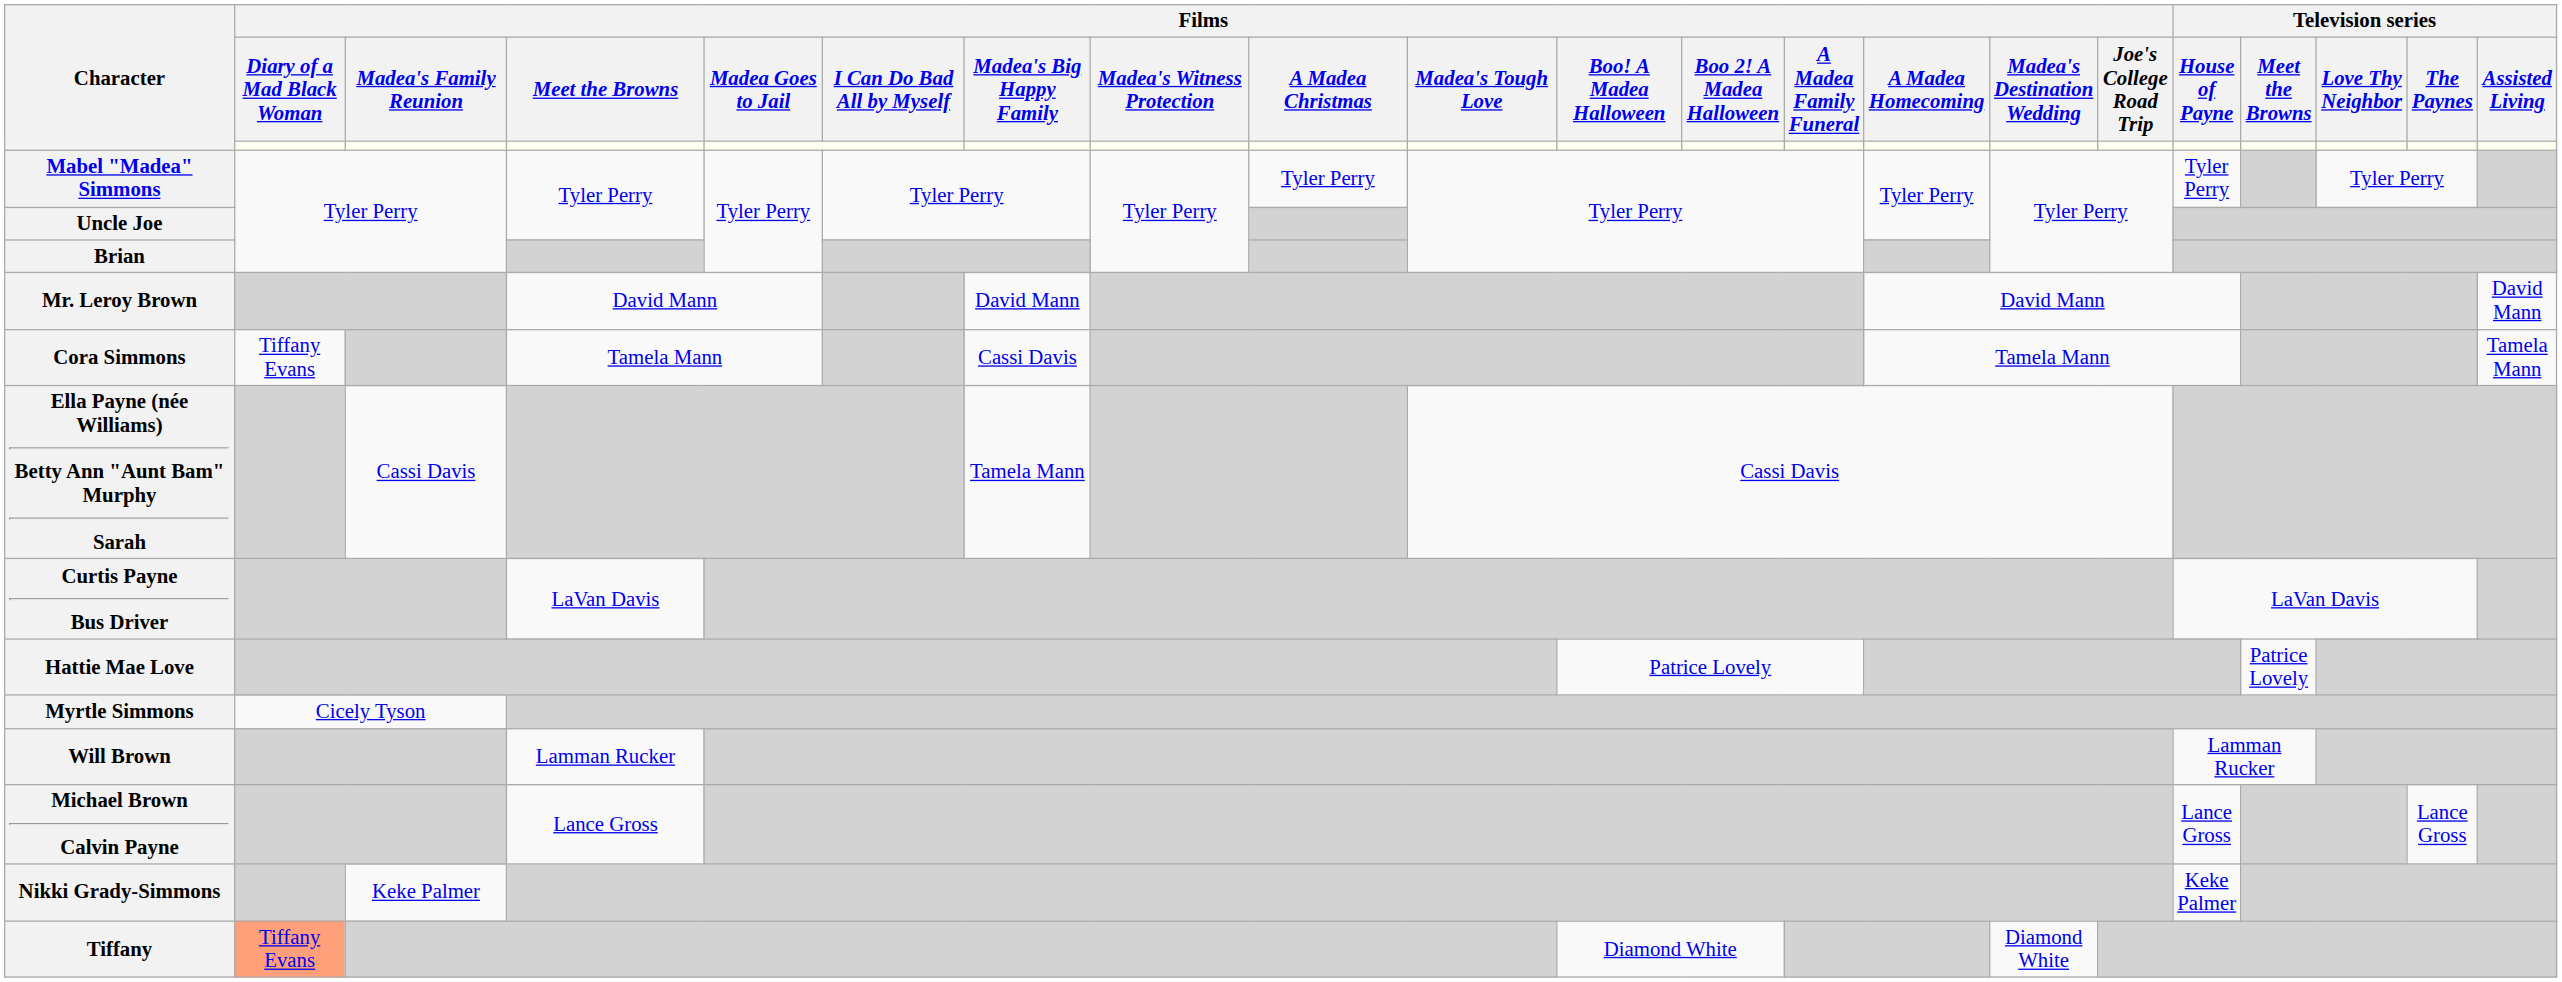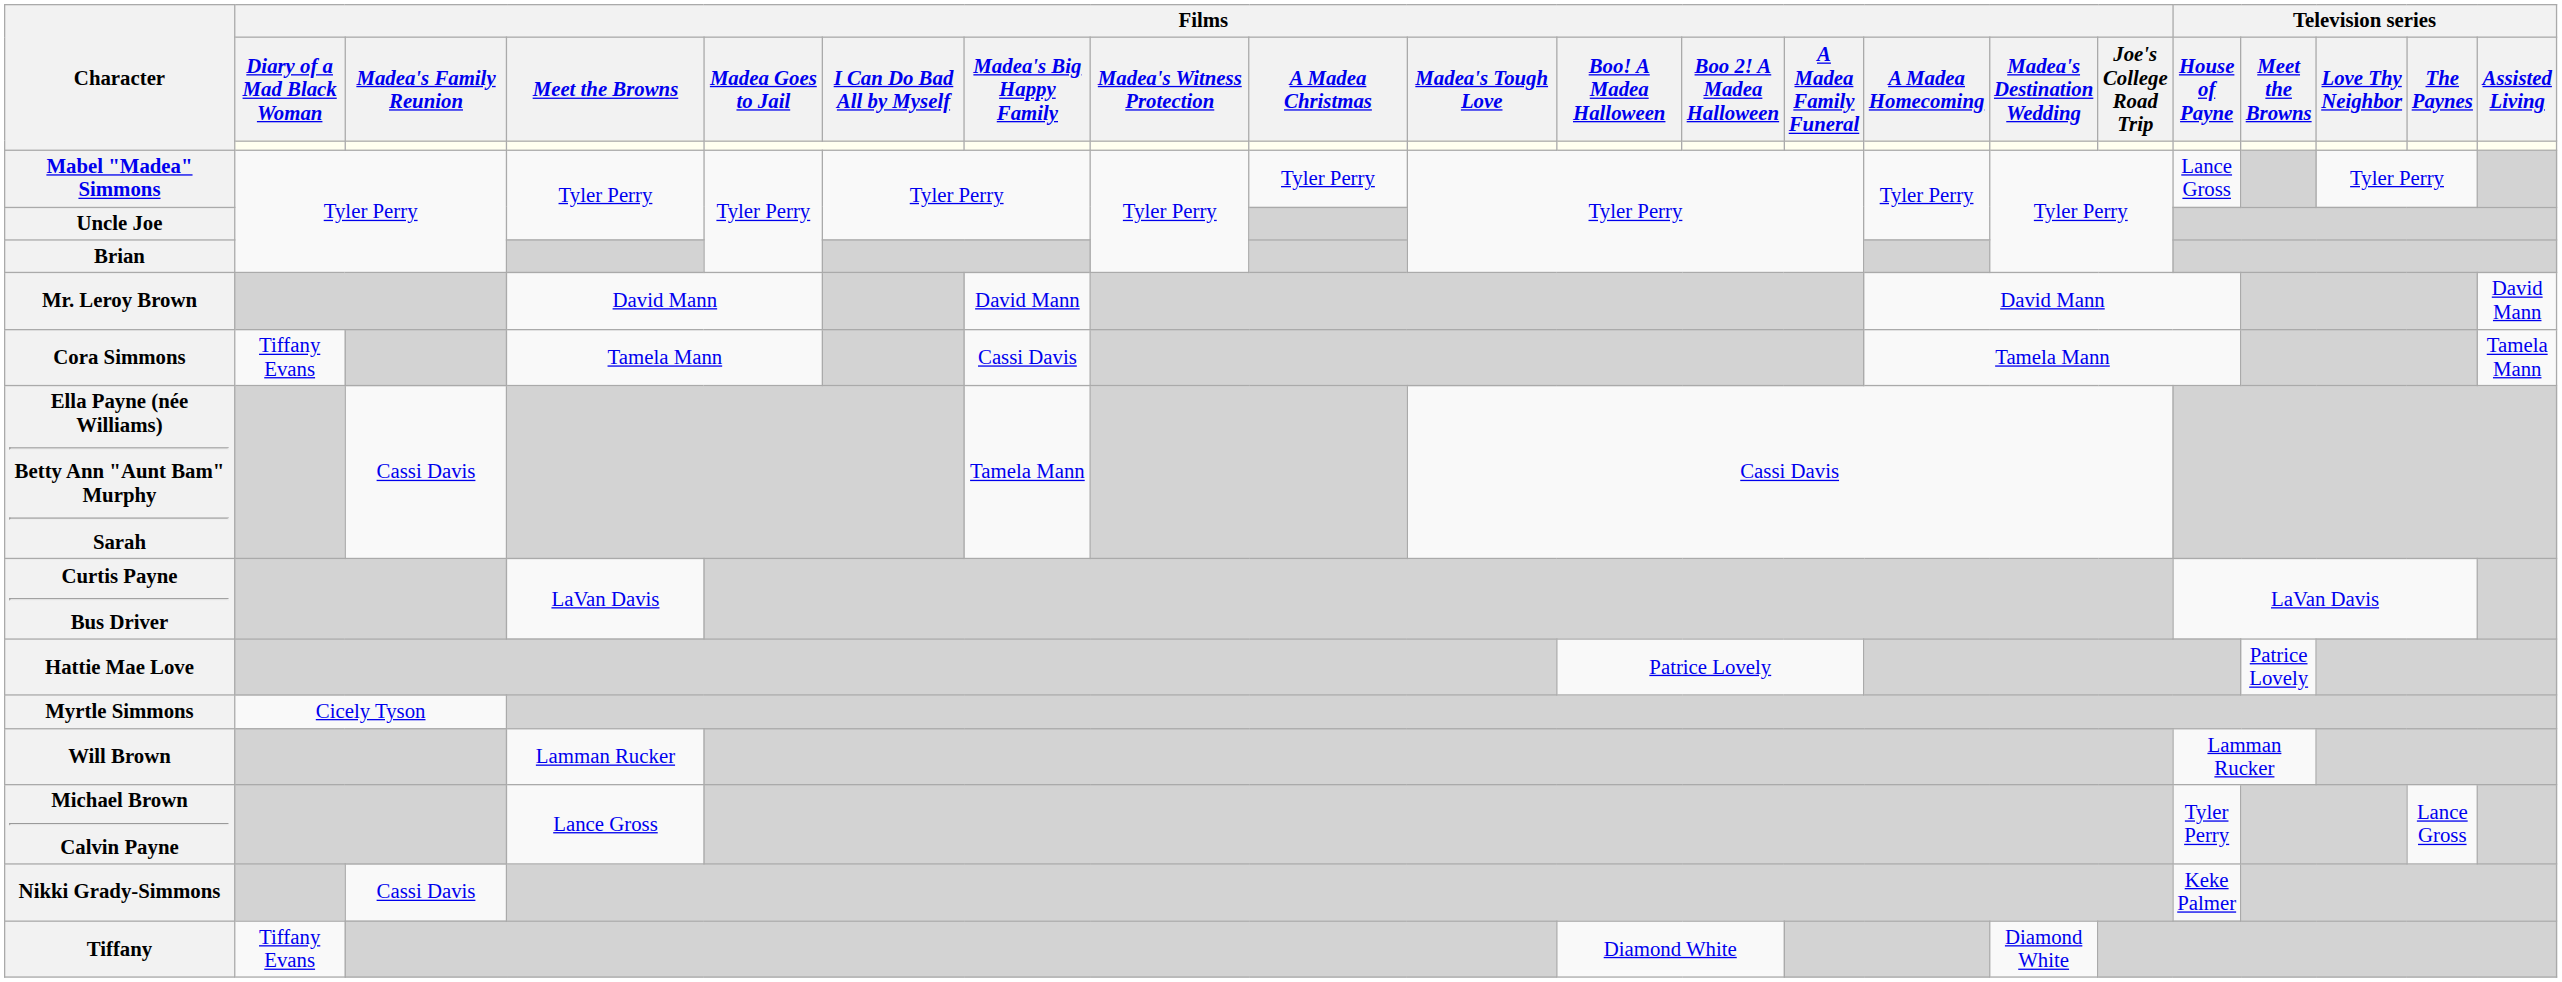(2207, 178) Tyler Perry -> (2207, 178) Lance Gross
(2207, 824) Lance Gross -> (2207, 824) Tyler Perry
(426, 892) Keke Palmer -> (426, 892) Cassi Davis
(290, 948) lightsalmon background -> (290, 948) no background
